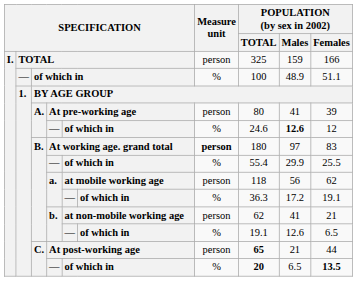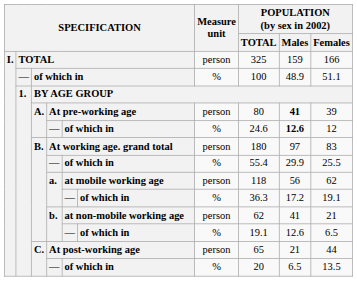(295, 111) normal -> (295, 111) bold
(217, 145) bold -> (217, 145) normal
(259, 249) bold -> (259, 249) normal
(259, 266) bold -> (259, 266) normal
(332, 266) bold -> (332, 266) normal
